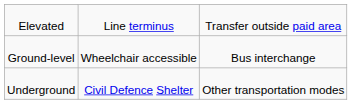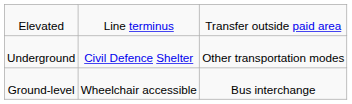rows swapped: (41, 58) <-> (41, 90)
